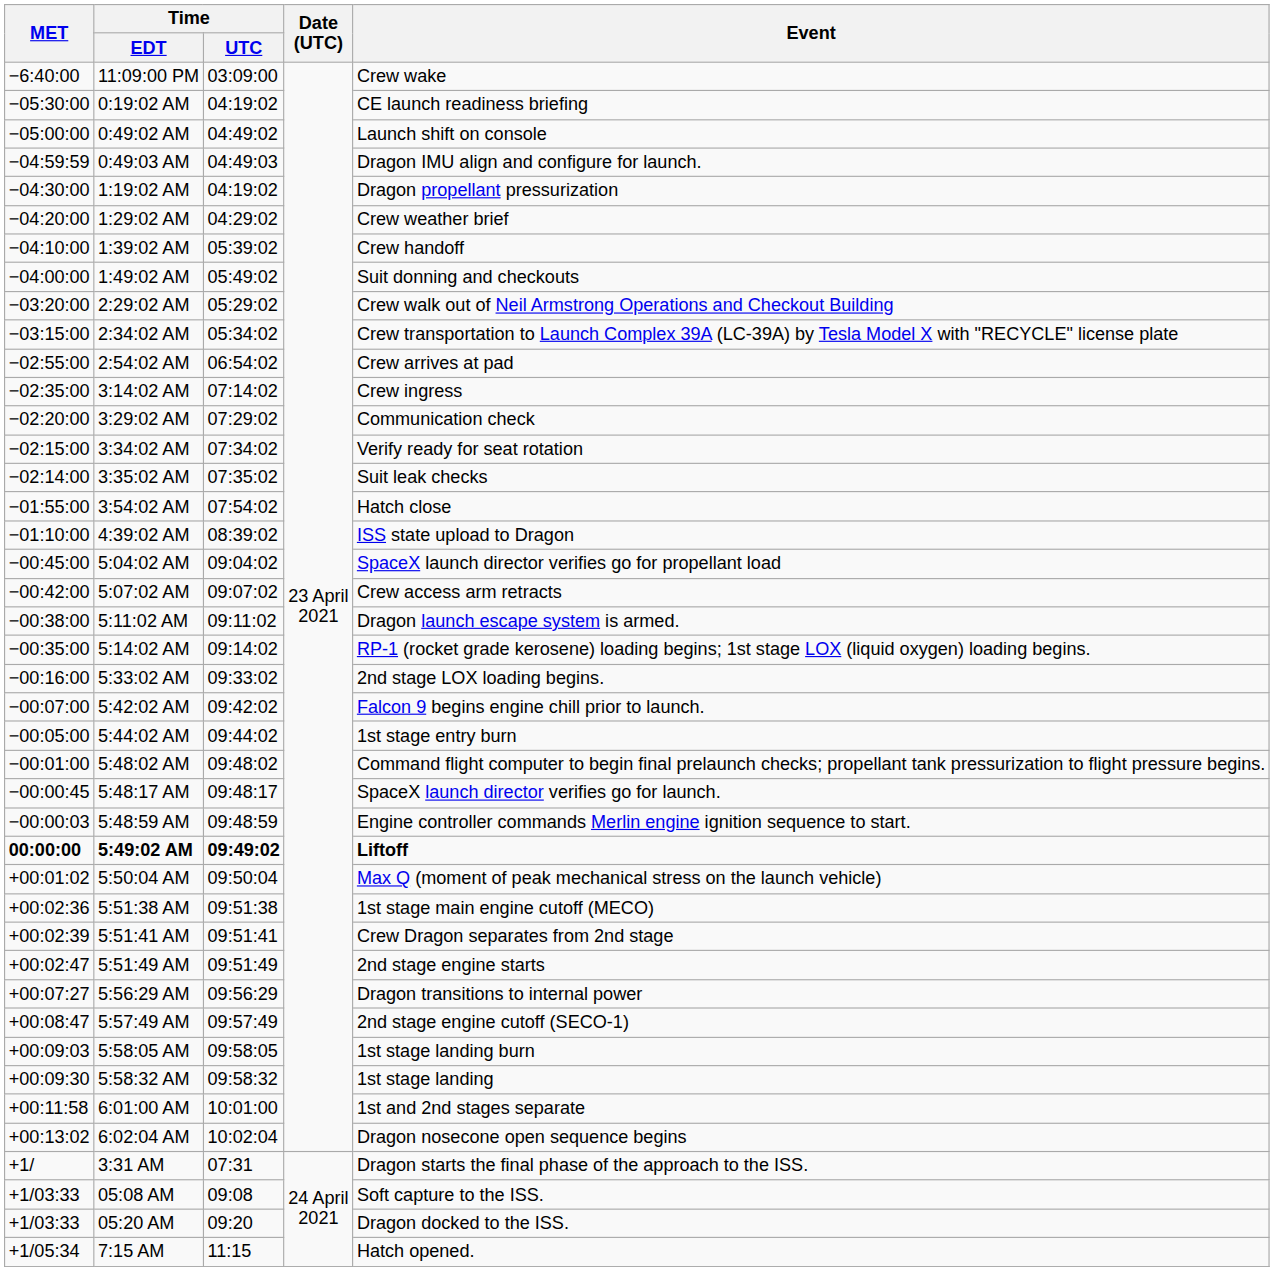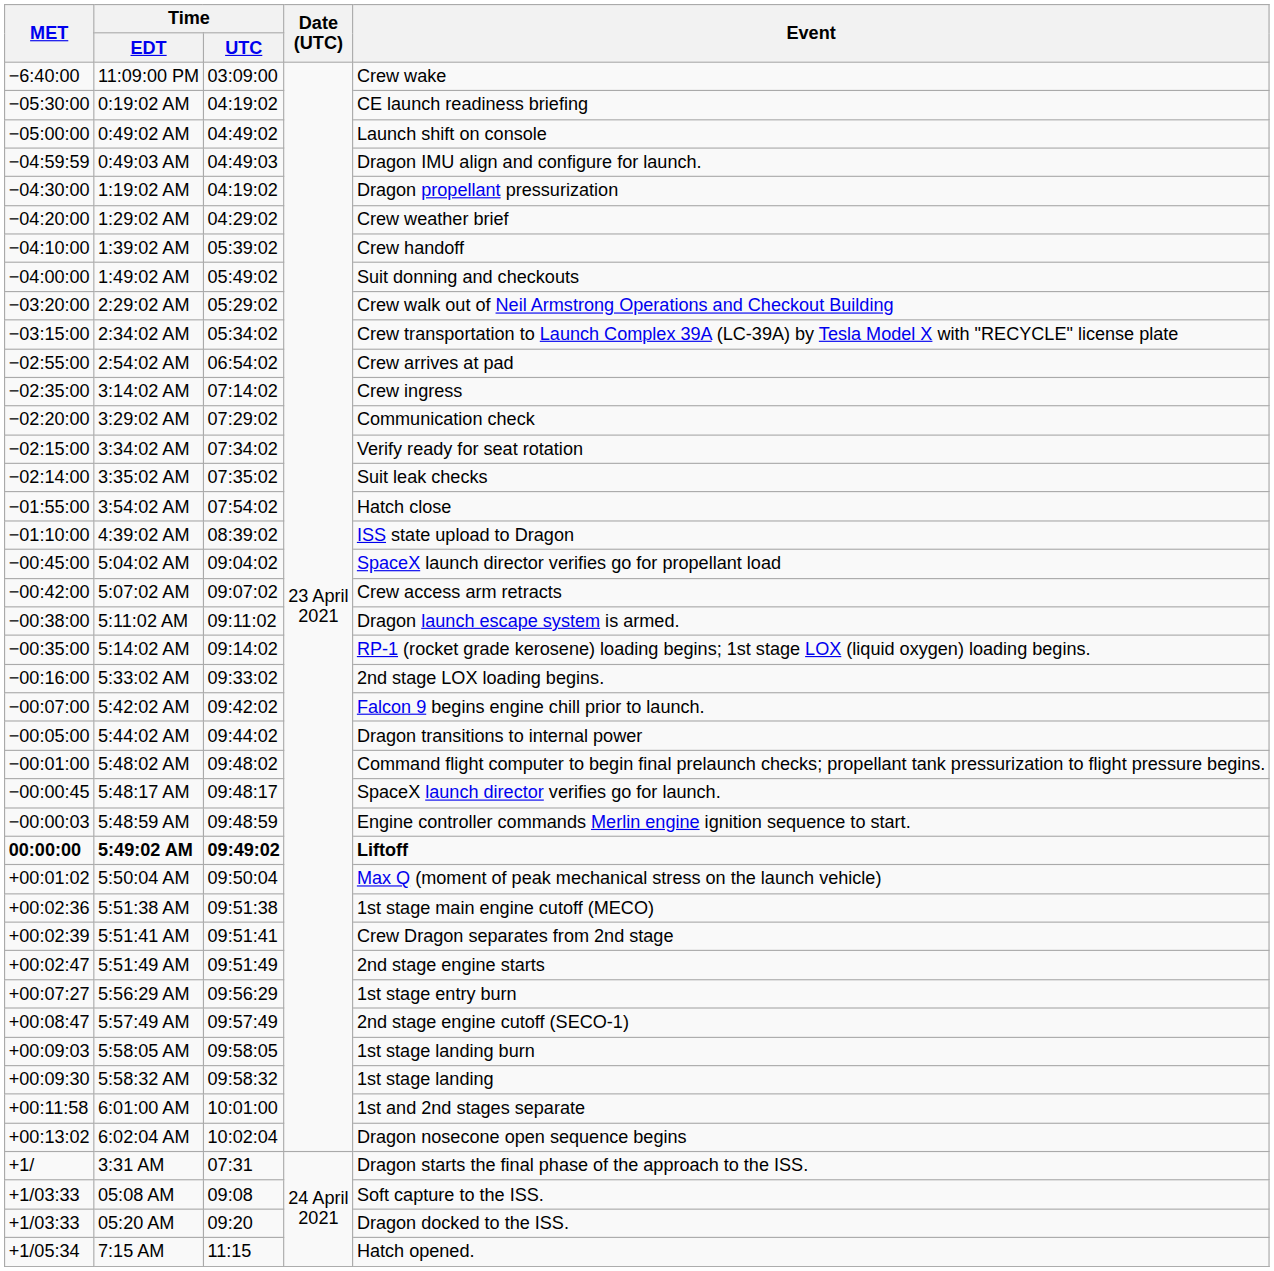(437, 735) 1st stage entry burn -> (500, 735) Dragon transitions to internal power
(500, 993) Dragon transitions to internal power -> (437, 993) 1st stage entry burn
